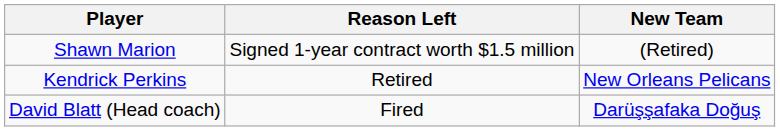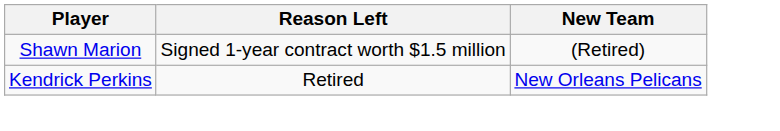- row: (115, 110)
